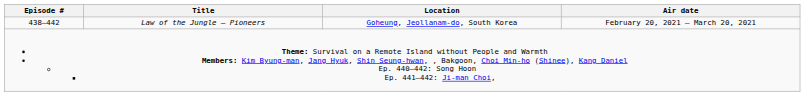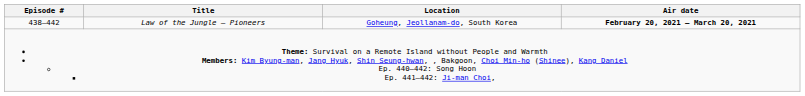(681, 23) normal -> (681, 23) bold
